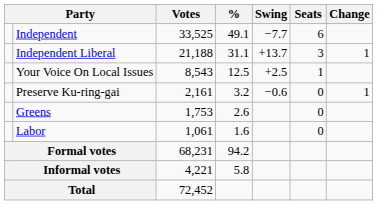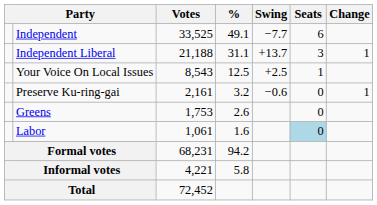(321, 131) no background -> (321, 131) lightblue background
